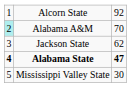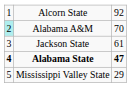(119, 43) 62 -> (119, 43) 61
(119, 74) 30 -> (119, 74) 29
